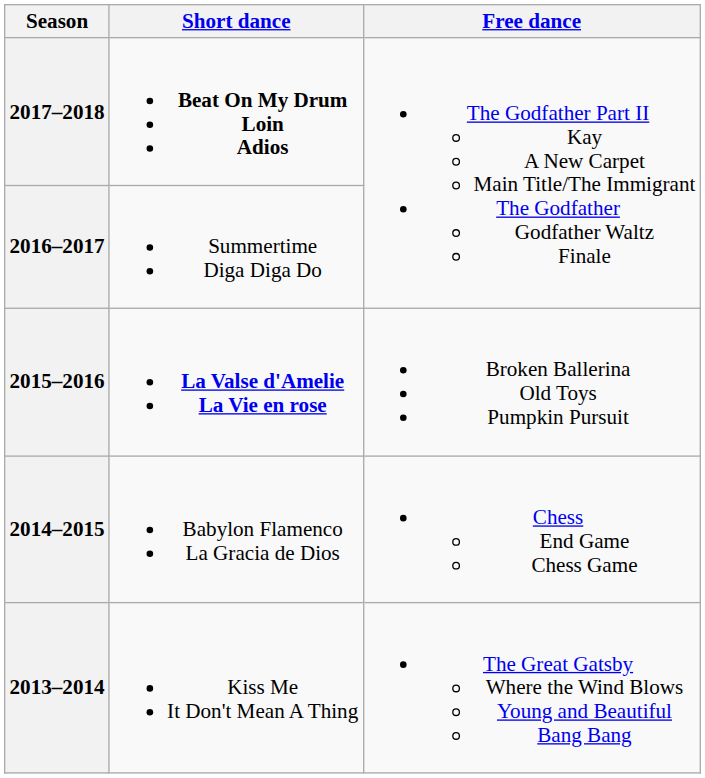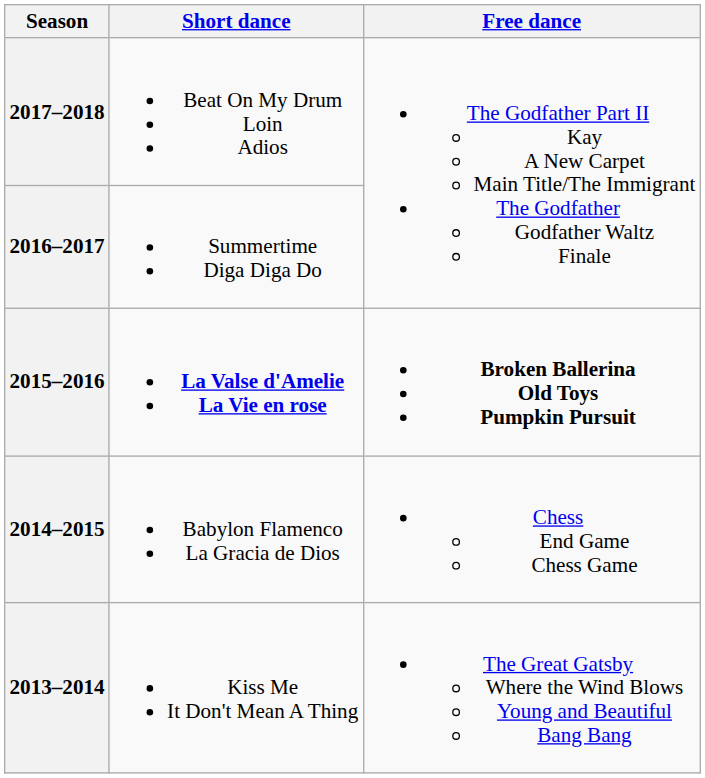(236, 124) bold -> (236, 124) normal
(532, 394) normal -> (532, 394) bold
